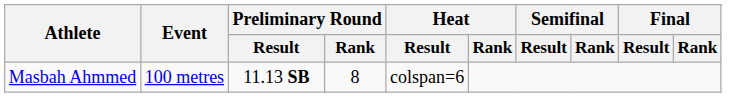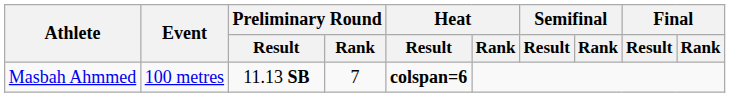(355, 77) 8 -> (355, 77) 7
(427, 77) normal -> (429, 77) bold
